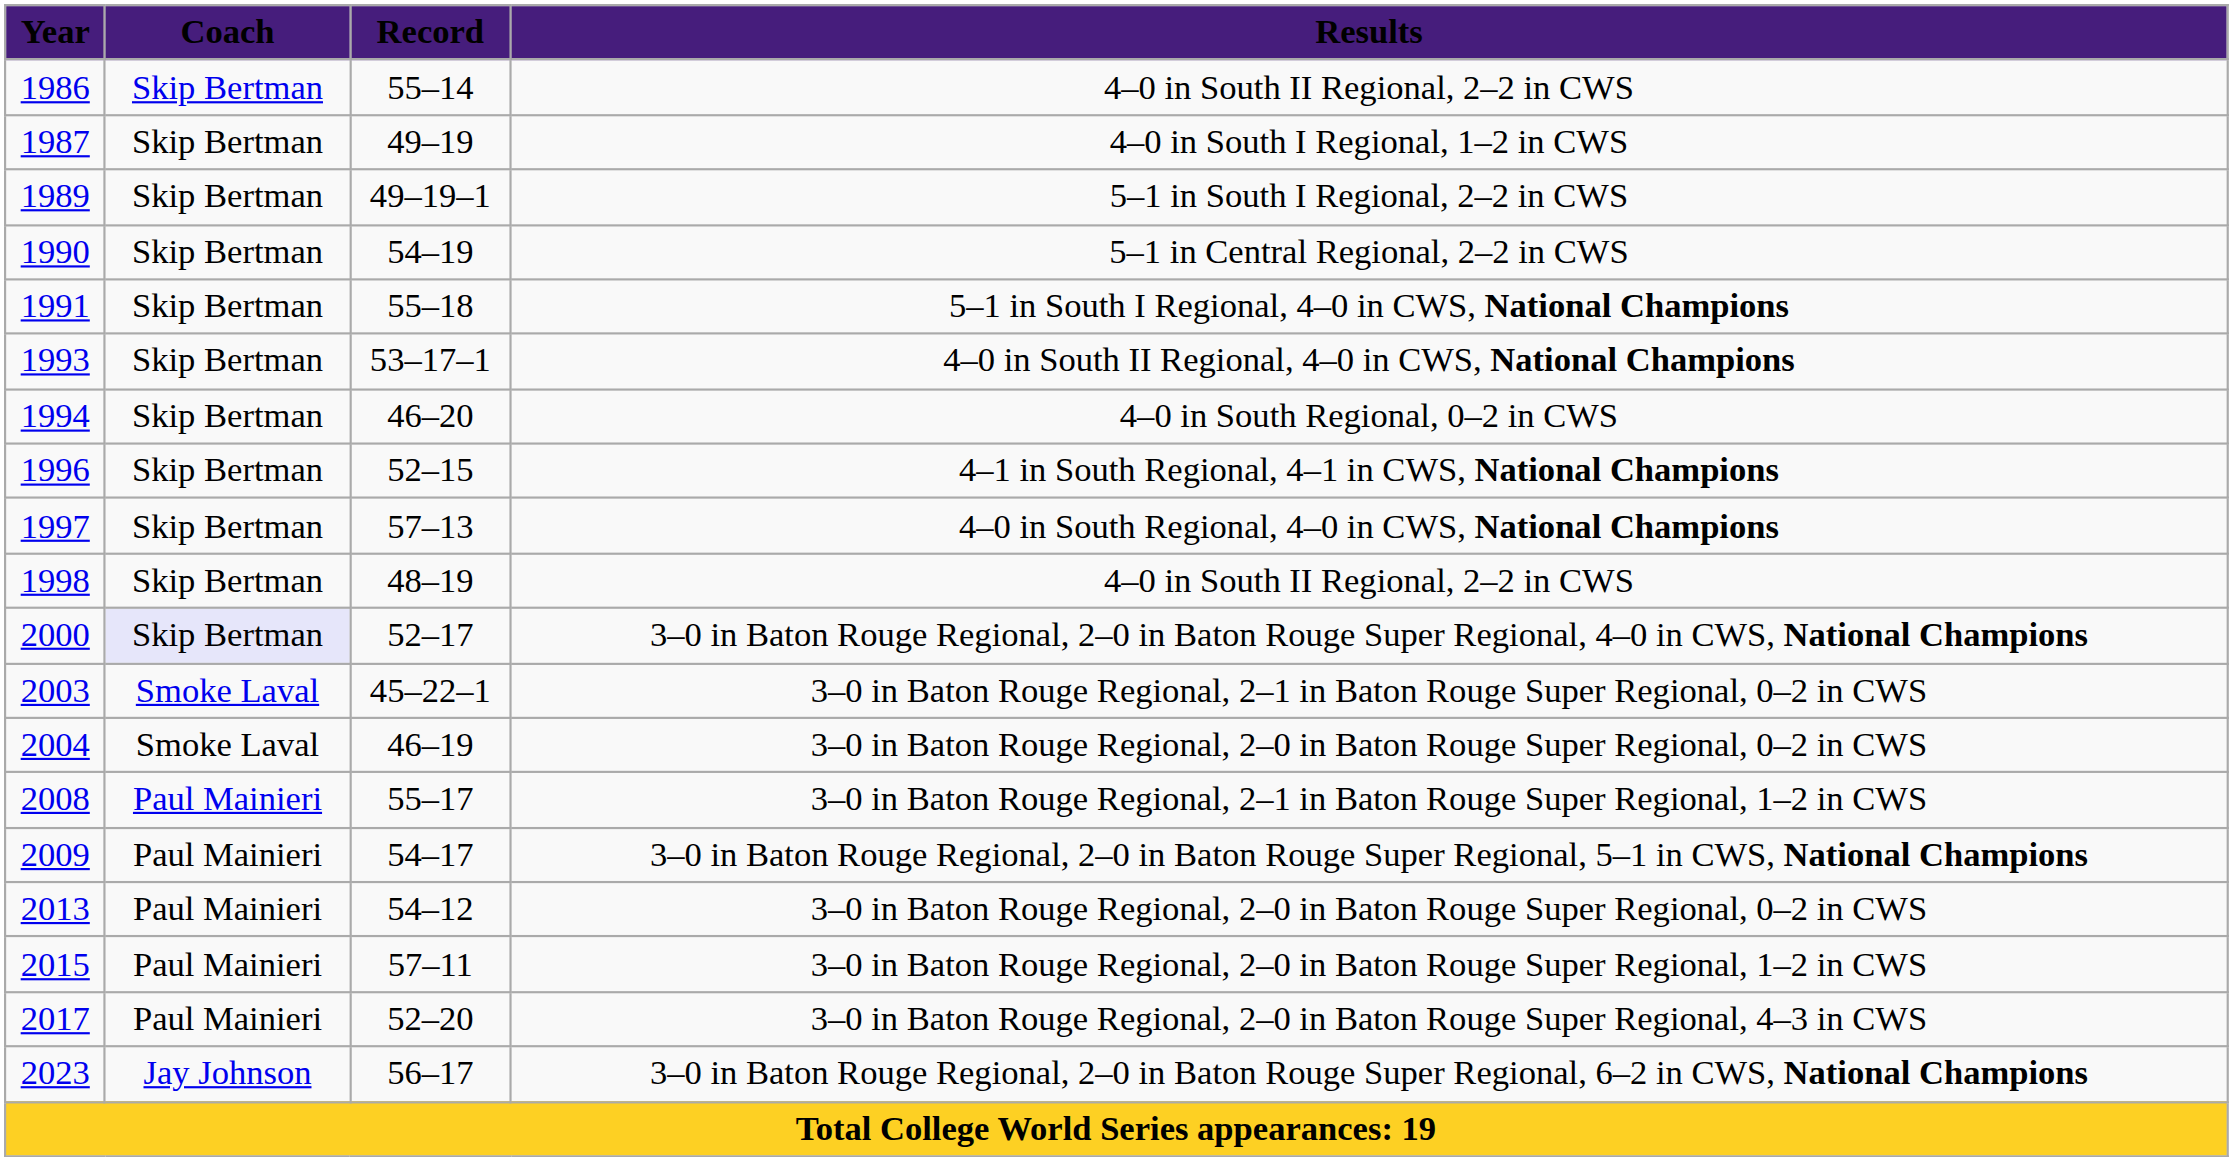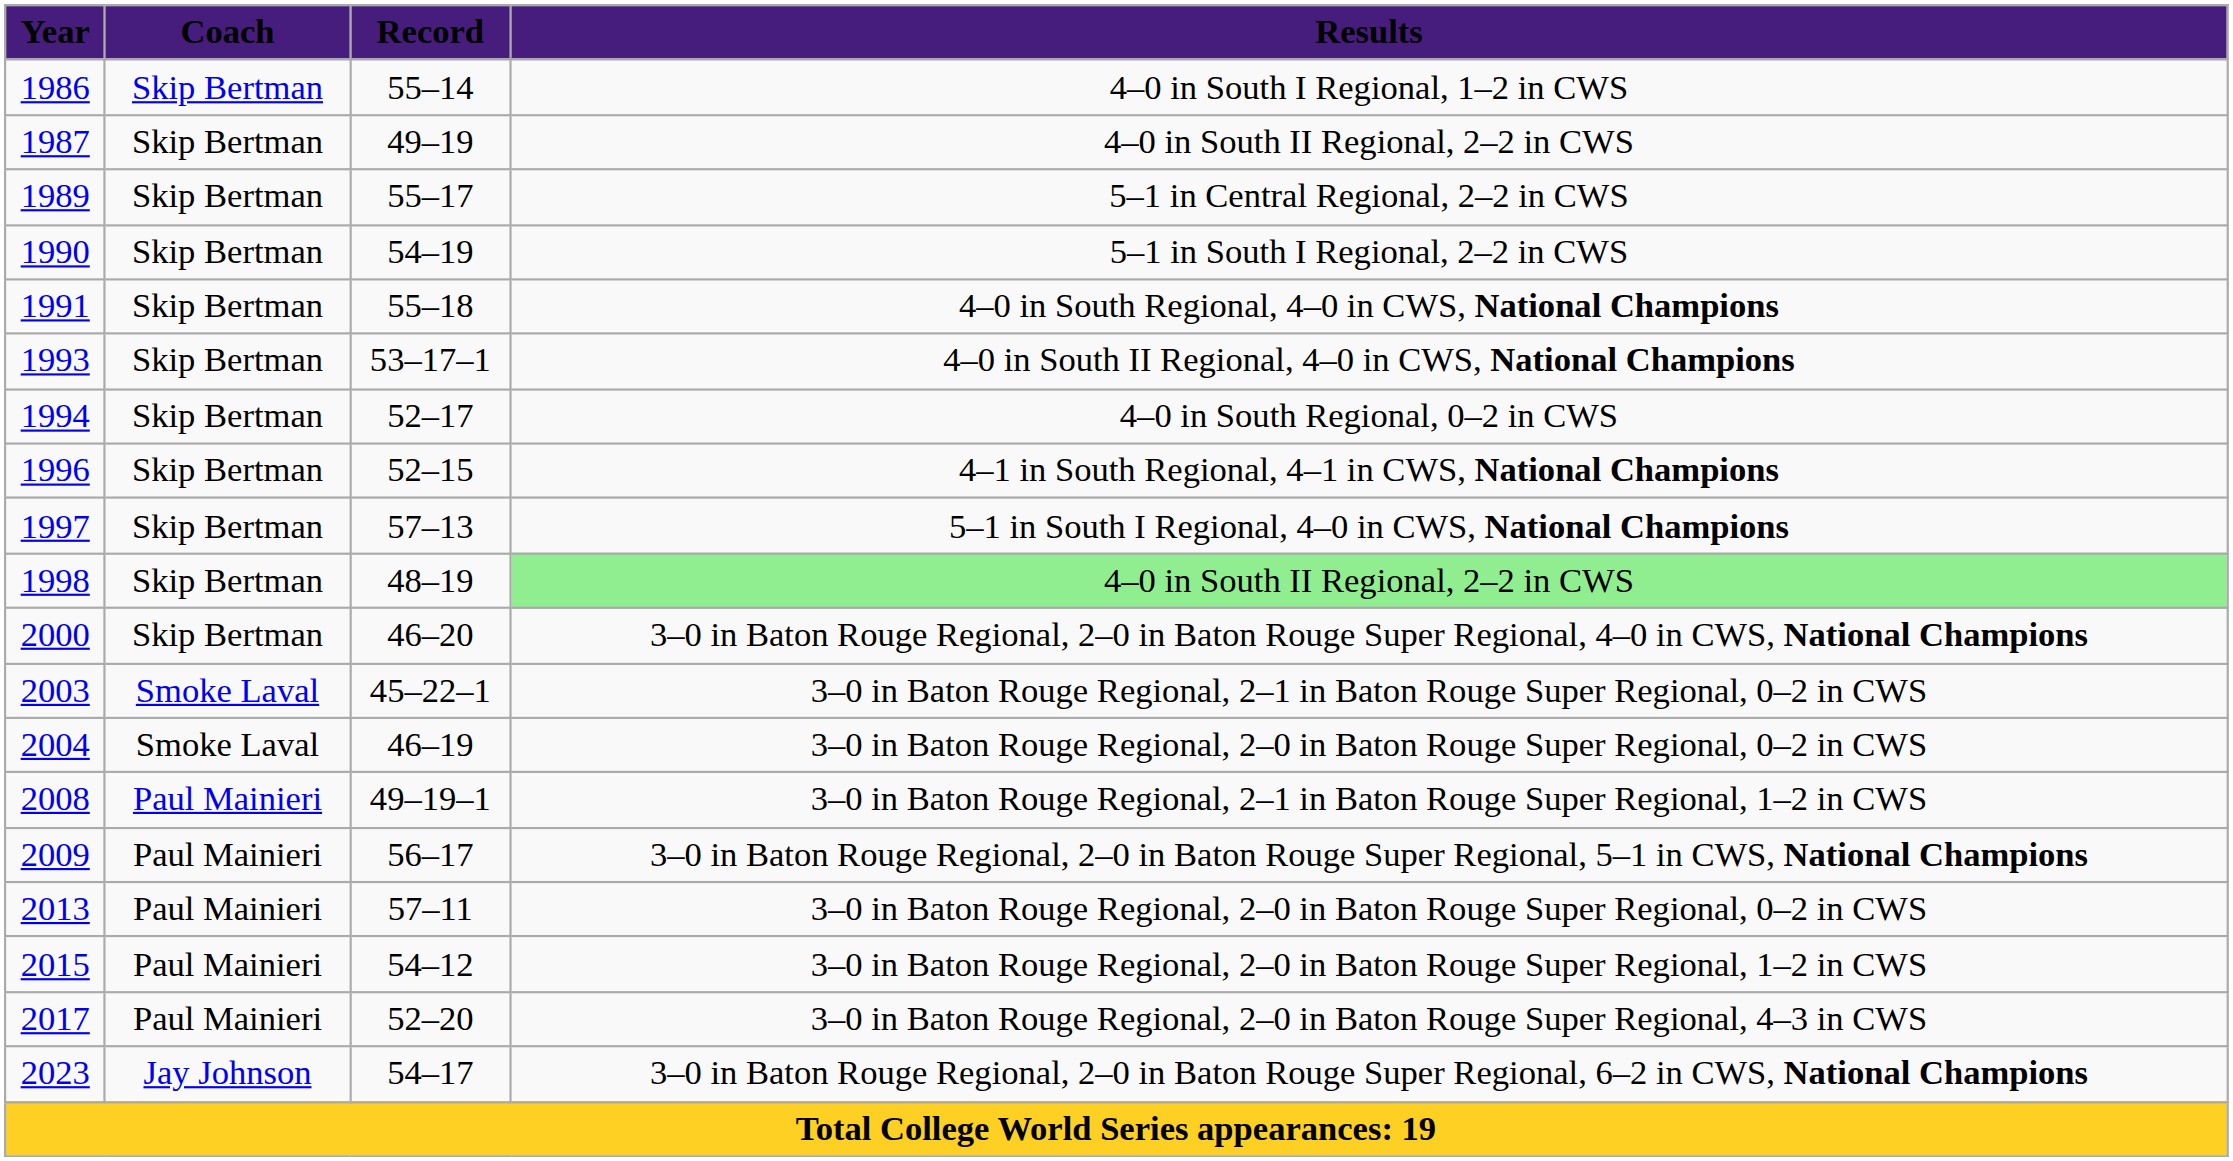(1369, 86) 4–0 in South II Regional, 2–2 in CWS -> (1369, 86) 4–0 in South I Regional, 1–2 in CWS
(1369, 141) 4–0 in South I Regional, 1–2 in CWS -> (1369, 141) 4–0 in South II Regional, 2–2 in CWS
(430, 196) 49–19–1 -> (430, 196) 55–17
(1369, 196) 5–1 in South I Regional, 2–2 in CWS -> (1369, 196) 5–1 in Central Regional, 2–2 in CWS
(1369, 251) 5–1 in Central Regional, 2–2 in CWS -> (1369, 251) 5–1 in South I Regional, 2–2 in CWS
(1369, 305) 5–1 in South I Regional, 4–0 in CWS, National Champions -> (1369, 305) 4–0 in South Regional, 4–0 in CWS, National Champions
(430, 415) 46–20 -> (430, 415) 52–17
(1369, 525) 4–0 in South Regional, 4–0 in CWS, National Champions -> (1369, 525) 5–1 in South I Regional, 4–0 in CWS, National Champions
(1369, 580) no background -> (1369, 580) lightgreen background
(227, 634) lavender background -> (227, 634) no background
(430, 634) 52–17 -> (430, 634) 46–20
(430, 799) 55–17 -> (430, 799) 49–19–1
(430, 854) 54–17 -> (430, 854) 56–17
(430, 908) 54–12 -> (430, 908) 57–11
(430, 963) 57–11 -> (430, 963) 54–12
(430, 1073) 56–17 -> (430, 1073) 54–17
